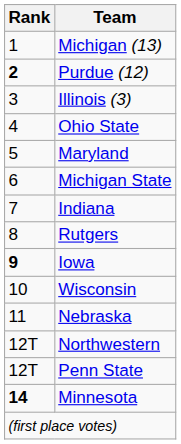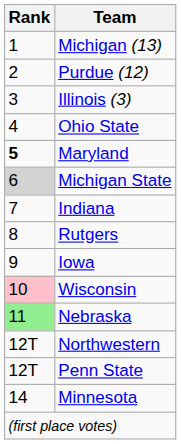(13, 72) bold -> (13, 72) normal
(13, 153) normal -> (13, 153) bold
(13, 180) no background -> (13, 180) lightgrey background
(13, 262) bold -> (13, 262) normal
(18, 289) no background -> (18, 289) pink background
(17, 316) no background -> (17, 316) lightgreen background
(18, 398) bold -> (18, 398) normal
